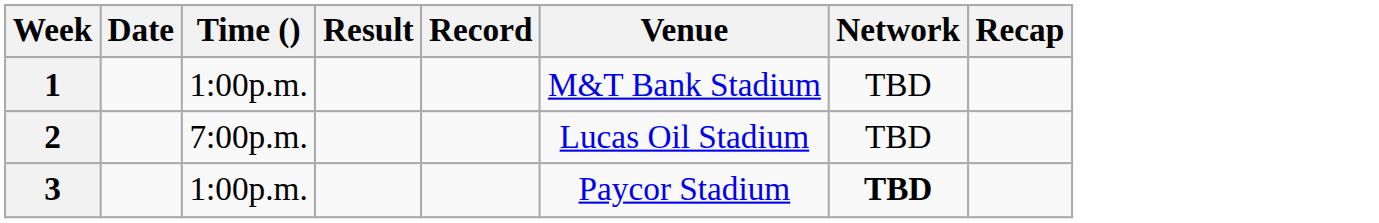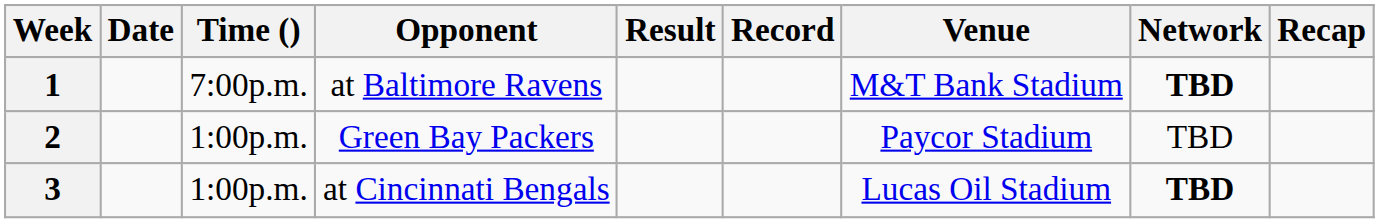+ column: (466, 30)
(249, 83) 1:00p.m. -> (249, 83) 7:00p.m.
(898, 83) normal -> (1200, 83) bold
(249, 136) 7:00p.m. -> (249, 136) 1:00p.m.
(684, 136) Lucas Oil Stadium -> (986, 136) Paycor Stadium
(684, 189) Paycor Stadium -> (986, 189) Lucas Oil Stadium
